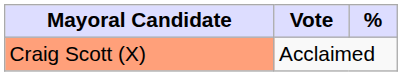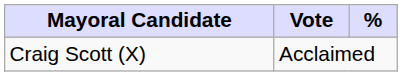(78, 53) lightsalmon background -> (78, 53) no background
